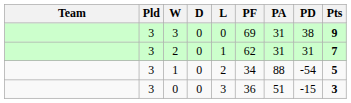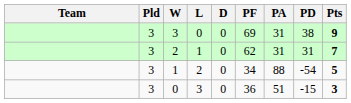columns swapped: (199, 13) <-> (223, 13)
